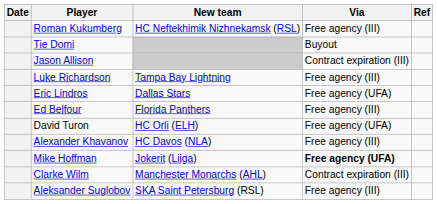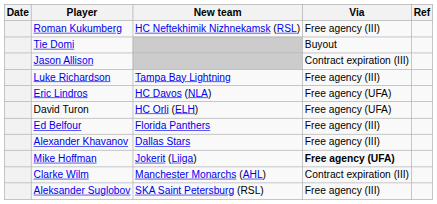(163, 93) Dallas Stars -> (173, 93) HC Davos (NLA)
rows swapped: (58, 110) <-> (61, 126)
(173, 142) HC Davos (NLA) -> (163, 142) Dallas Stars
